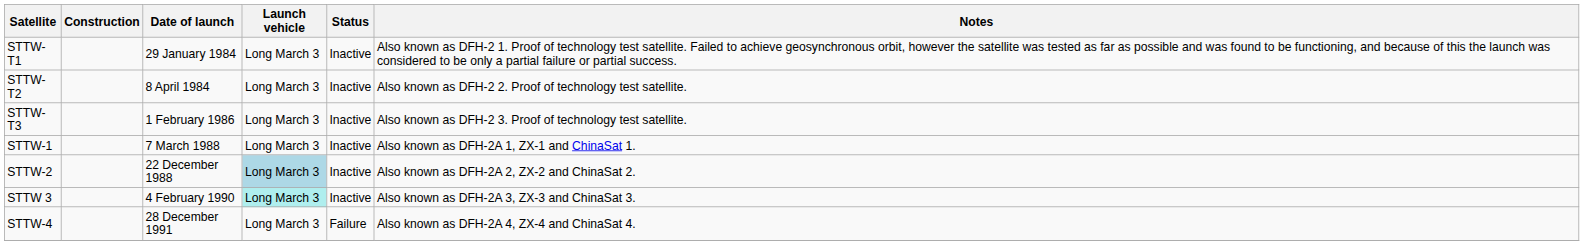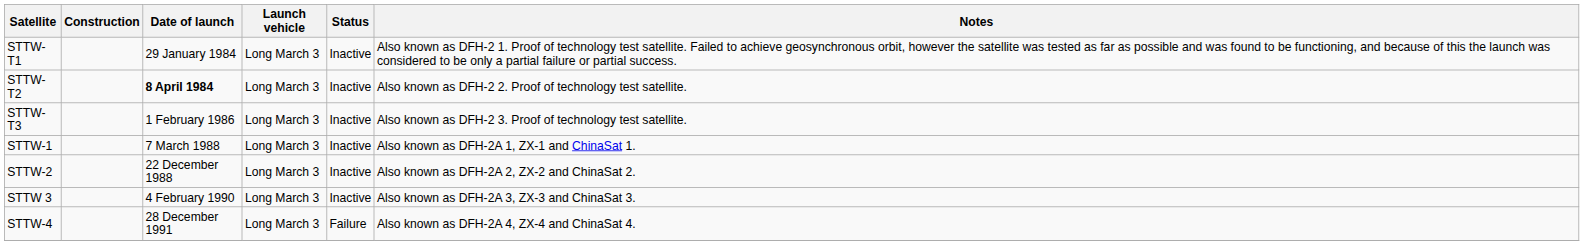(177, 87) normal -> (179, 87) bold
(282, 172) lightblue background -> (282, 172) no background
(282, 198) paleturquoise background -> (282, 198) no background
